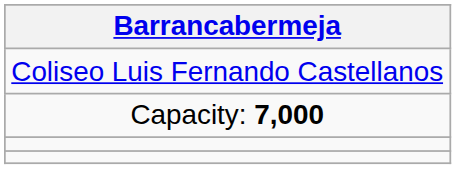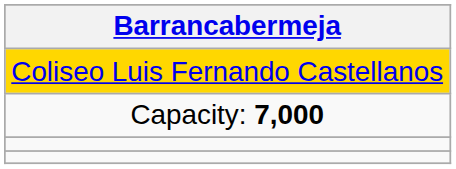(227, 70) no background -> (227, 70) gold background
